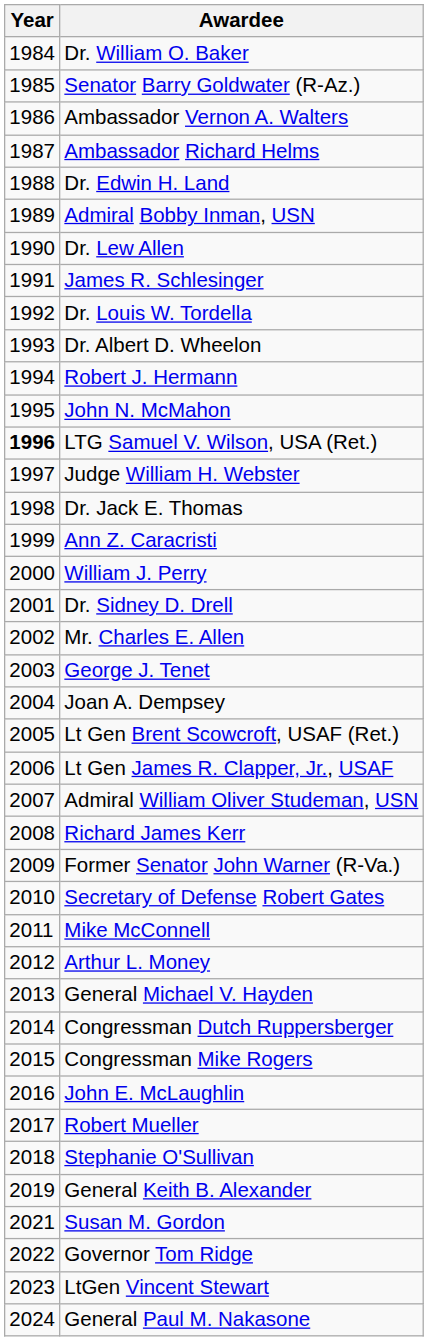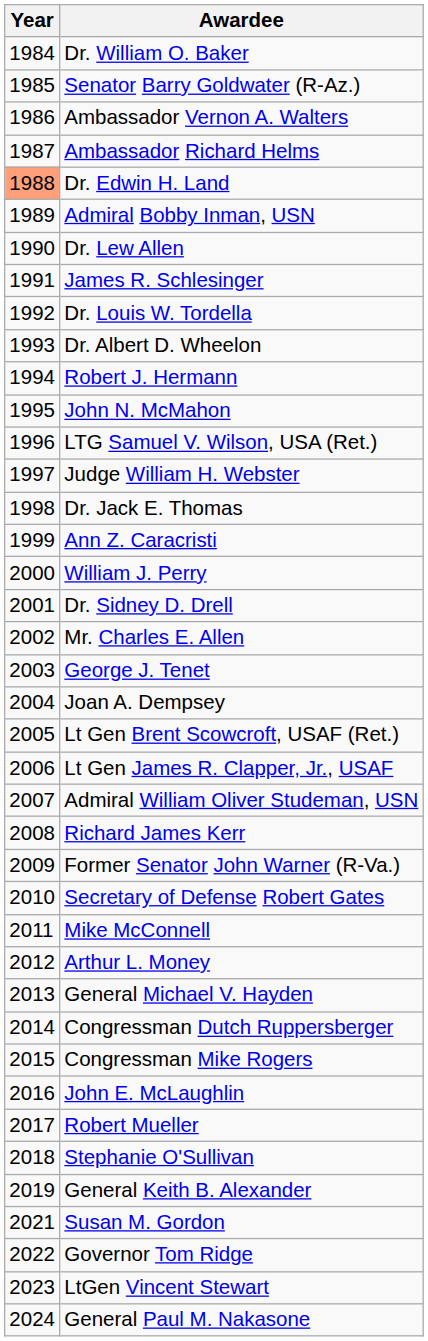(32, 183) no background -> (32, 183) lightsalmon background
(32, 442) bold -> (32, 442) normal
